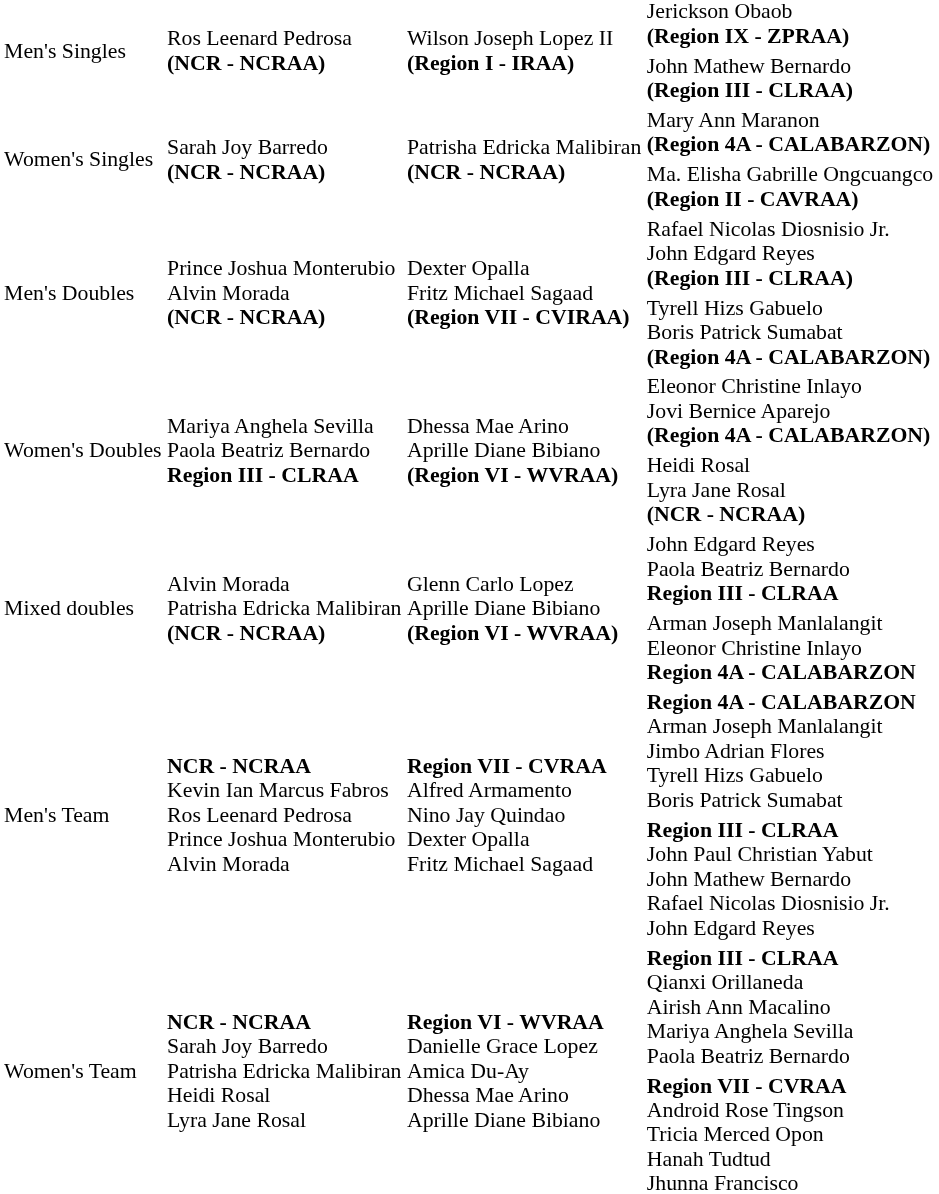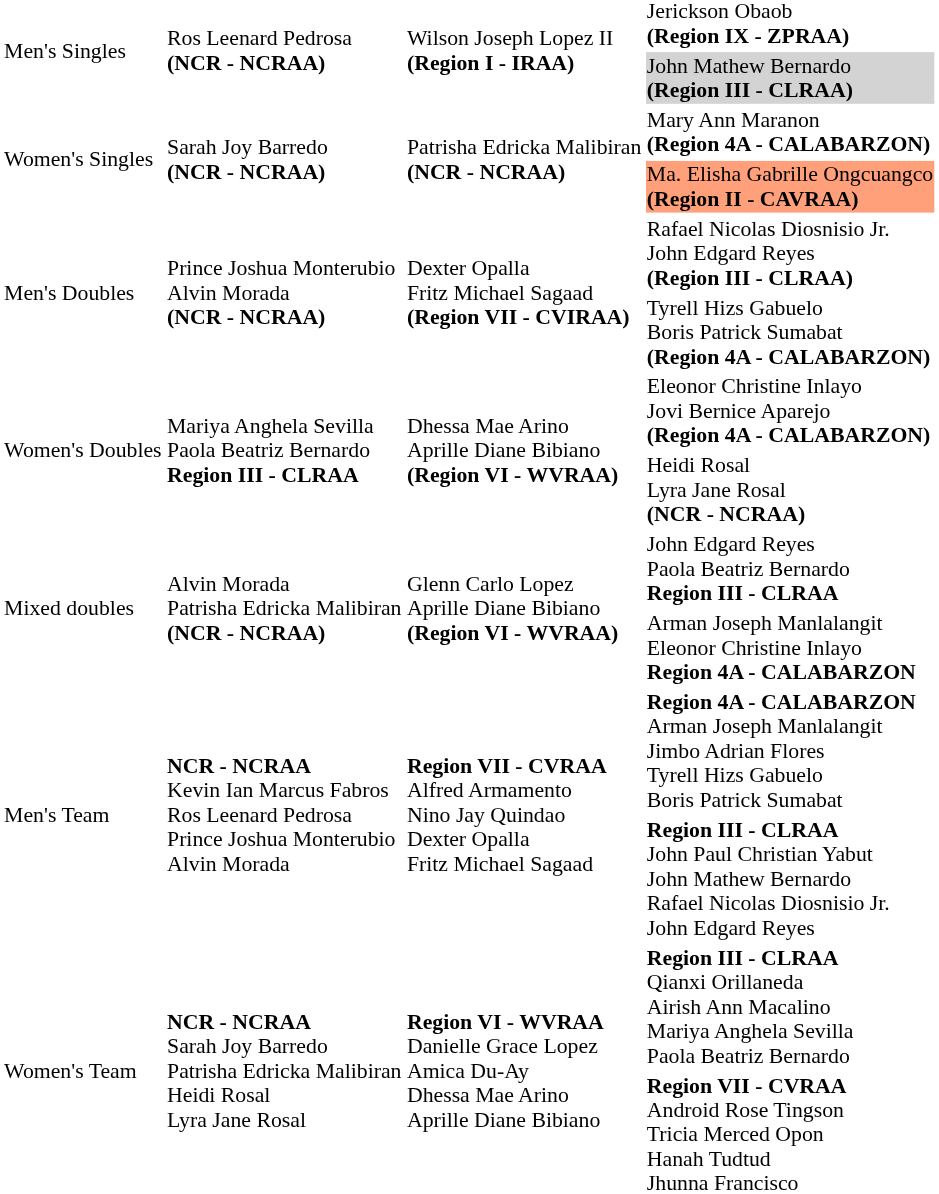(750, 77) no background -> (750, 77) lightgrey background
(790, 186) no background -> (790, 186) lightsalmon background
